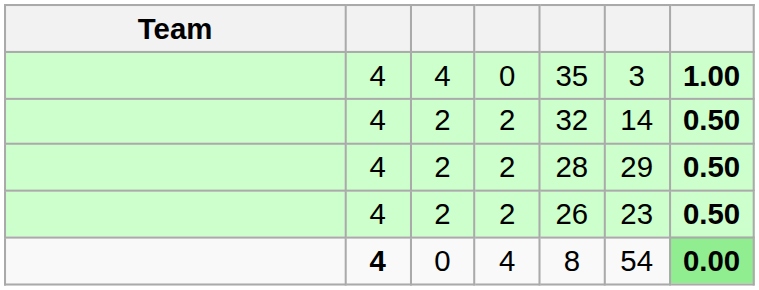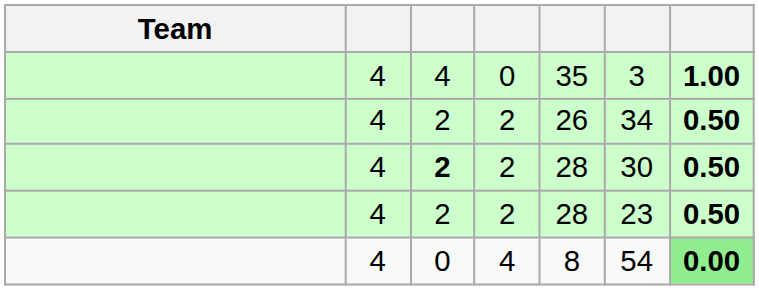(572, 121) 32 -> (572, 121) 26
(637, 121) 14 -> (637, 121) 34
(442, 168) normal -> (442, 168) bold
(637, 168) 29 -> (637, 168) 30
(572, 214) 26 -> (572, 214) 28
(378, 261) bold -> (378, 261) normal
